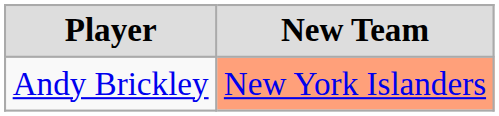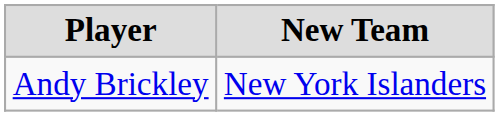(355, 83) lightsalmon background -> (355, 83) no background
